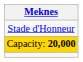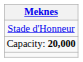(41, 44) gold background -> (41, 44) no background
